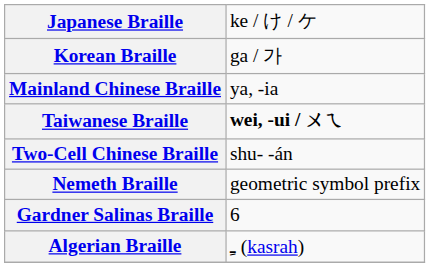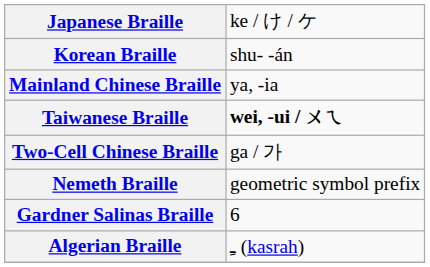(256, 55) ga / 가 -> (261, 54) shu- -án
(261, 153) shu- -án -> (256, 151) ga / 가
